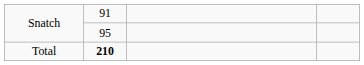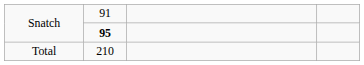(105, 32) normal -> (105, 32) bold
(105, 51) bold -> (105, 51) normal
